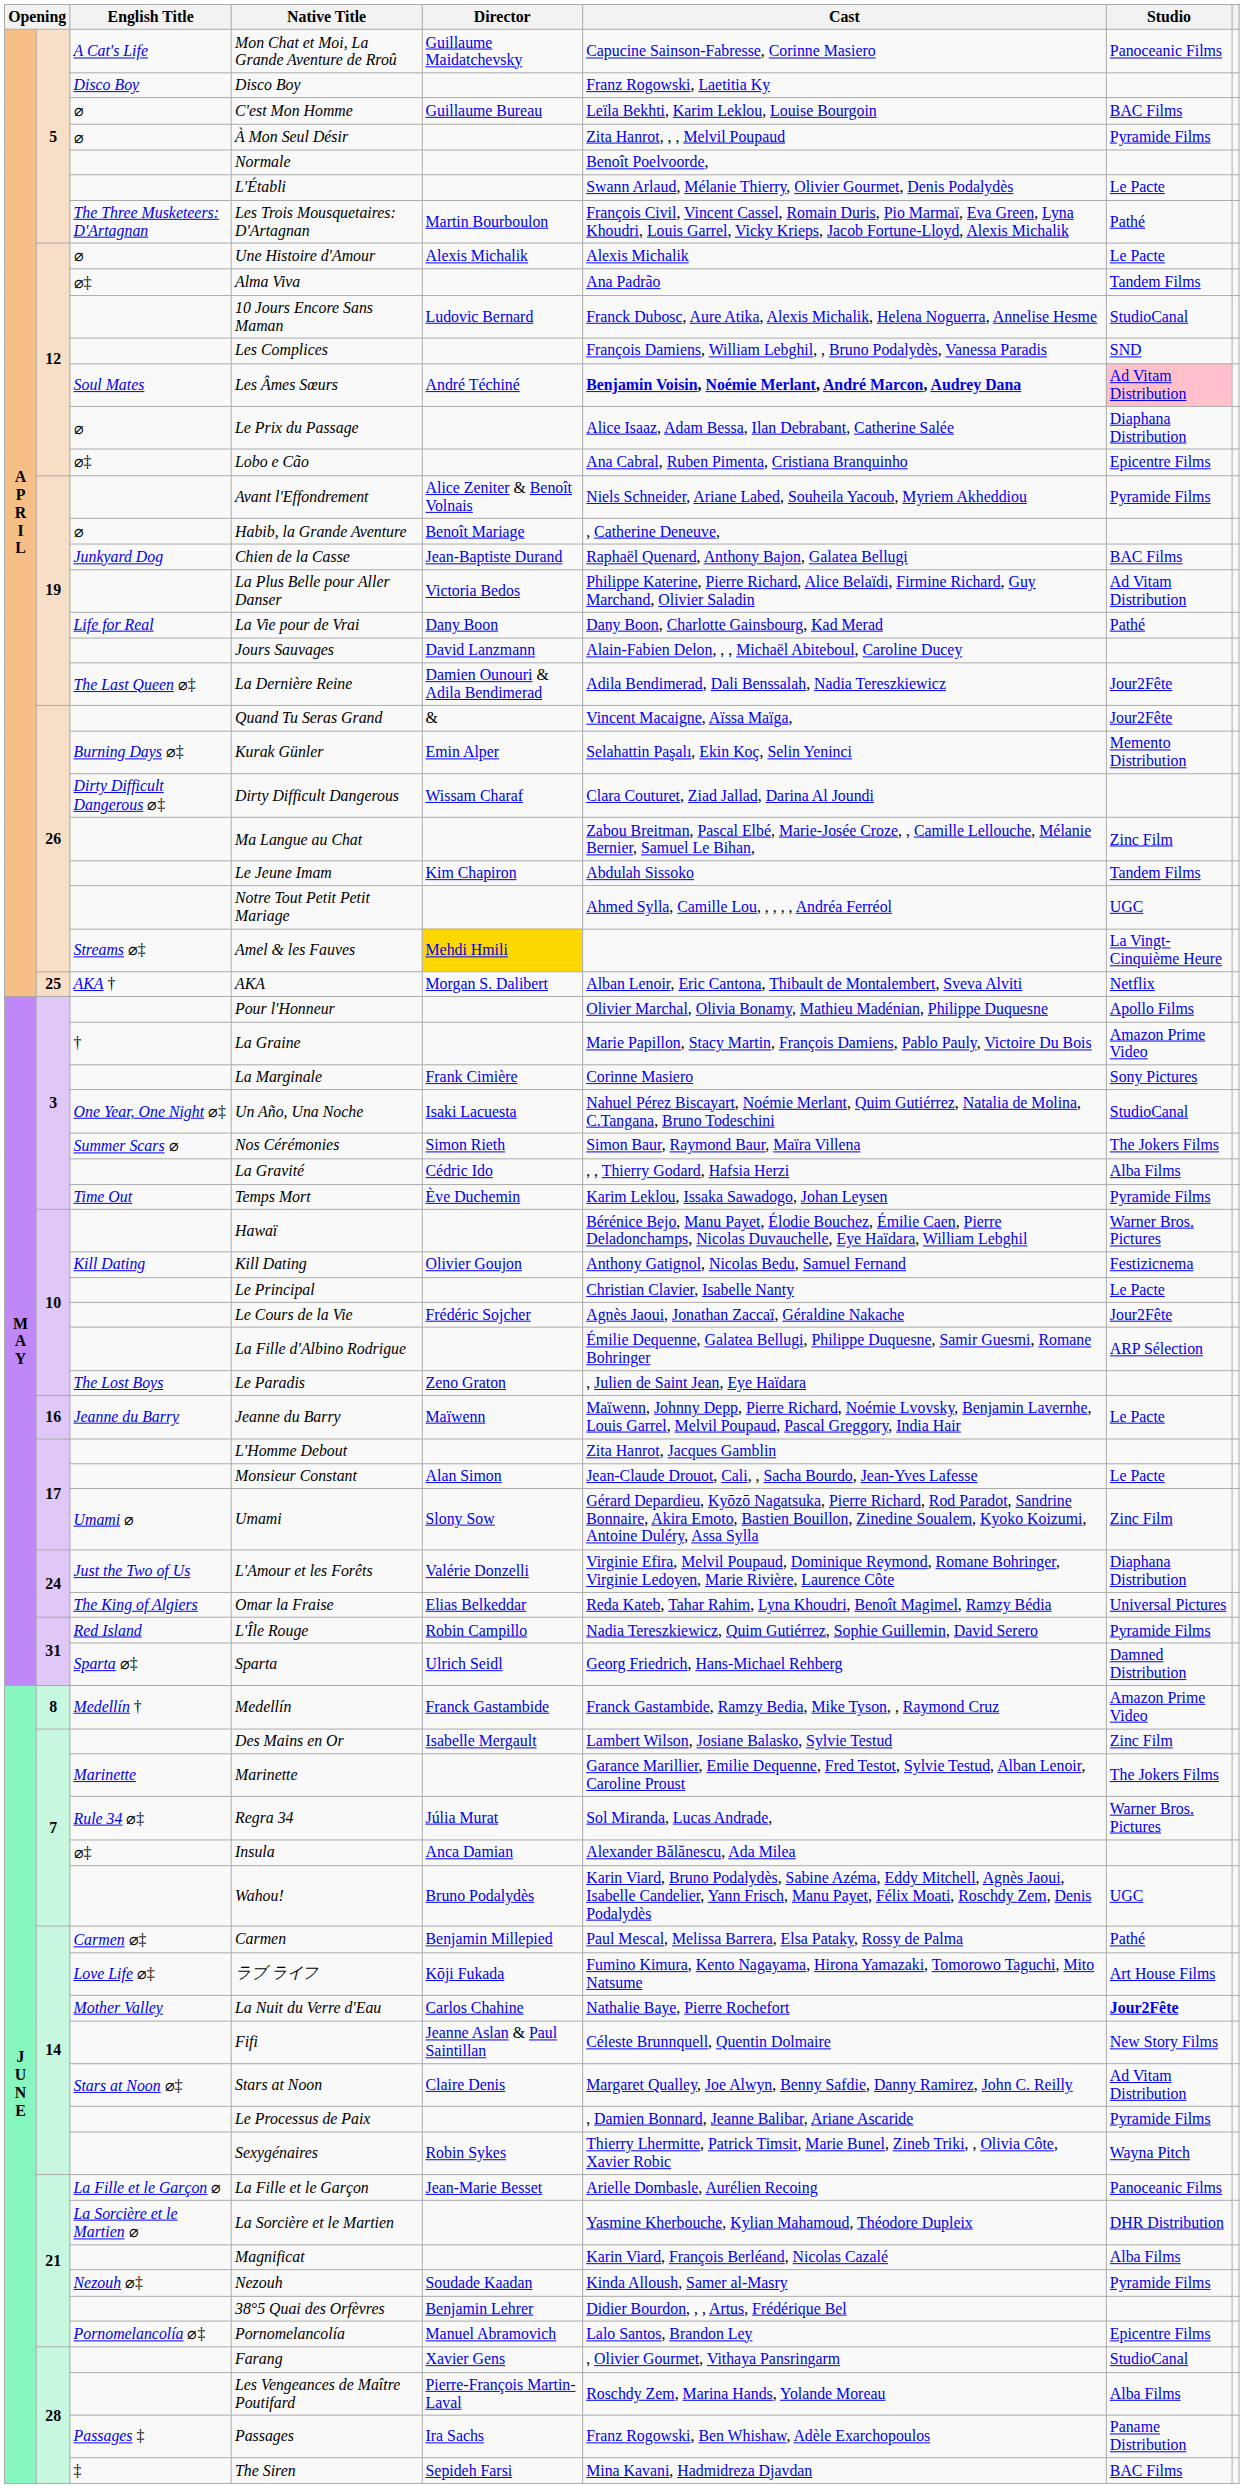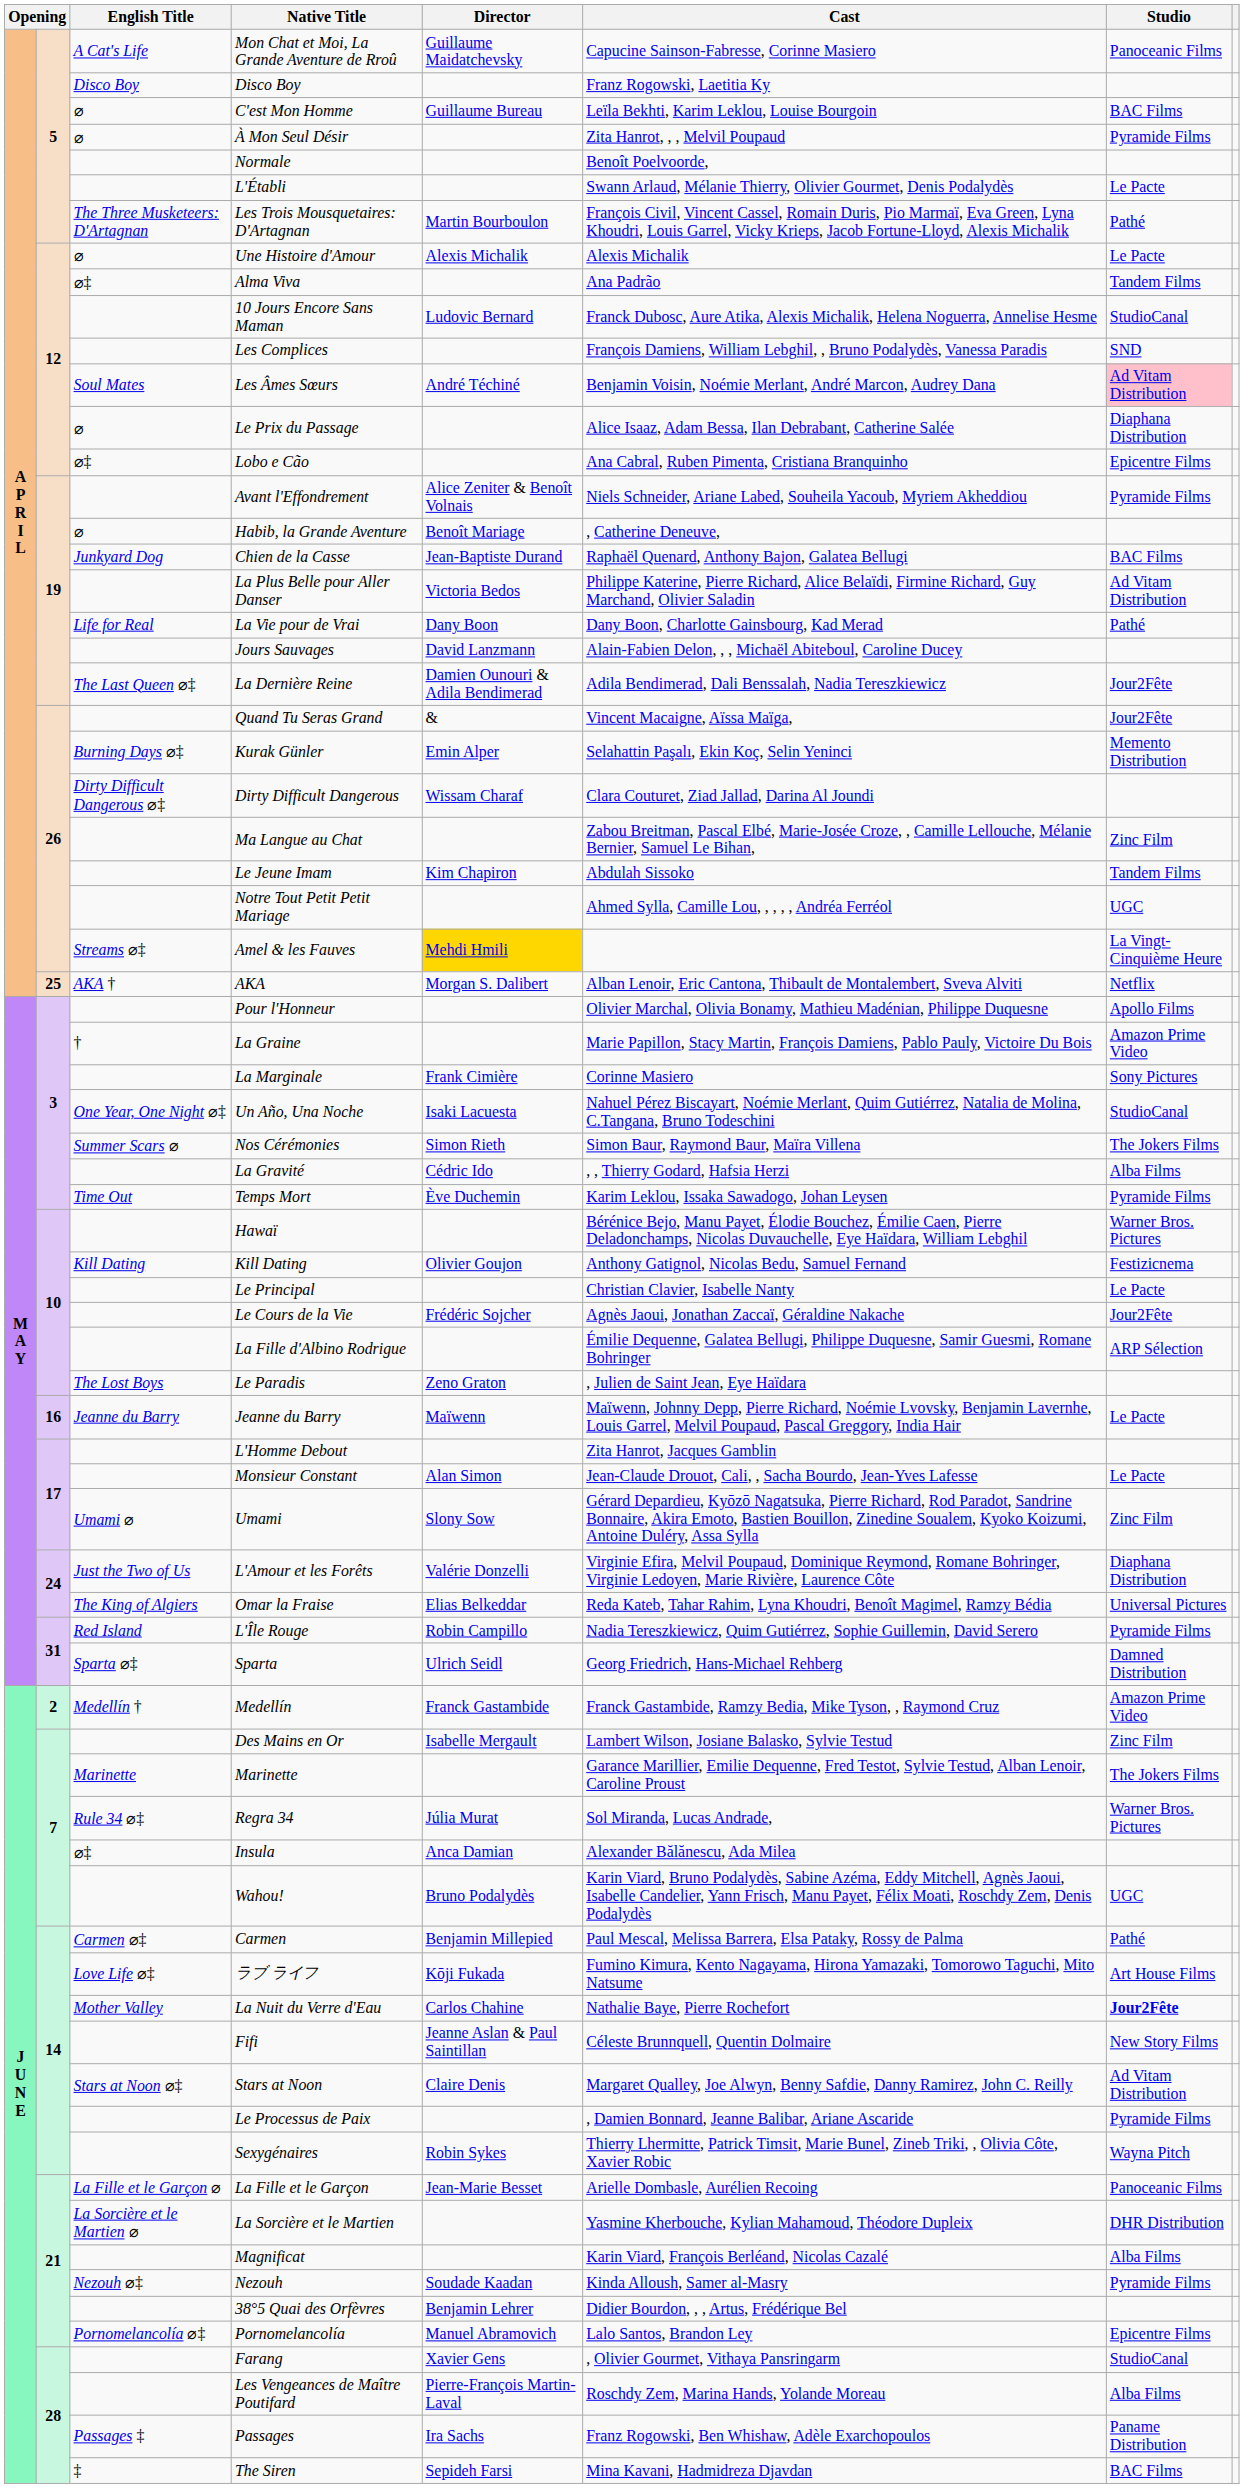(804, 384) bold -> (791, 384) normal
(53, 1707) 8 -> (53, 1707) 2
